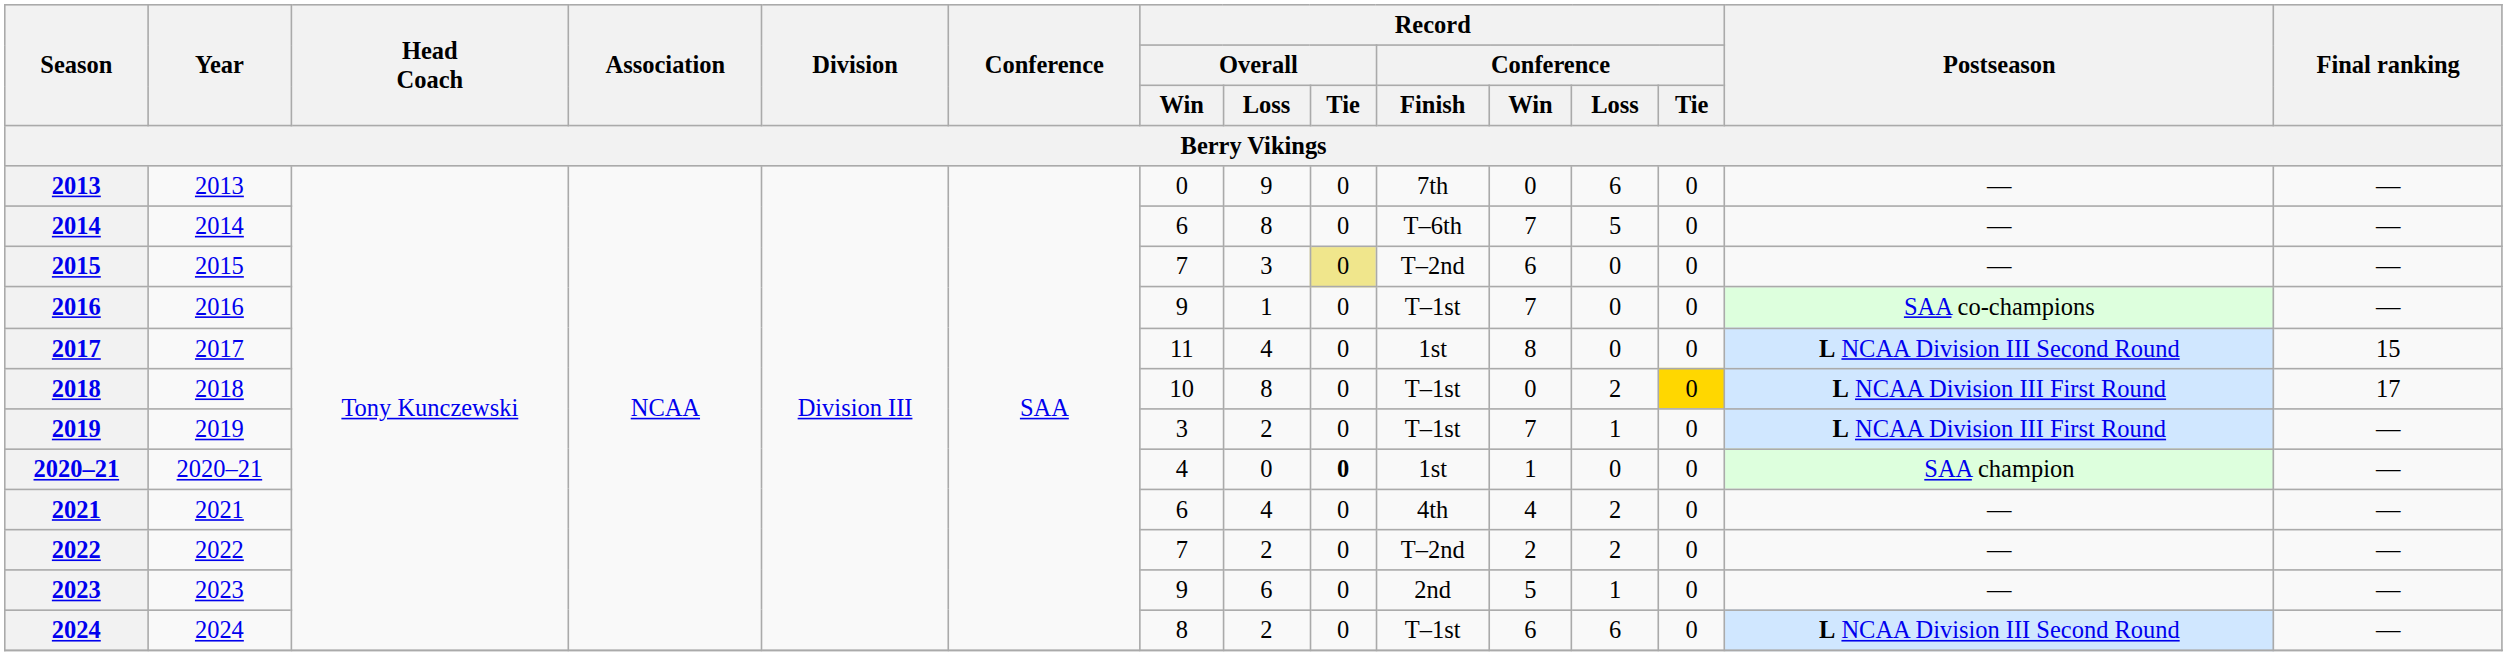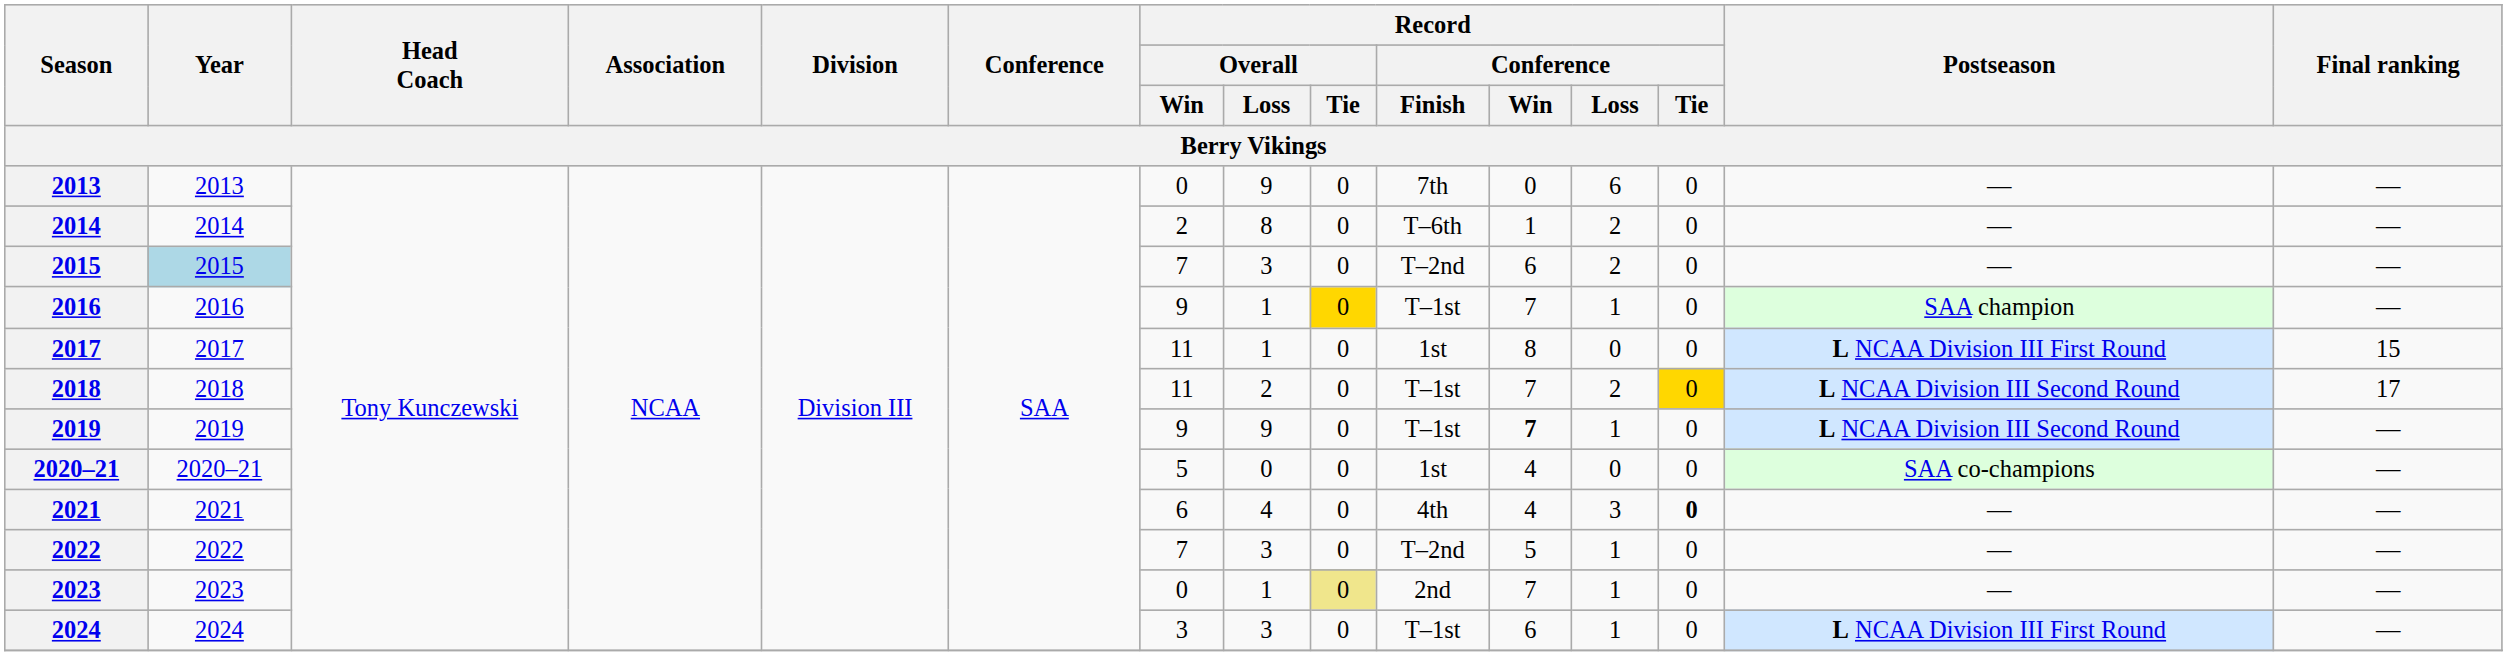(1182, 226) 6 -> (1182, 226) 2
(1530, 226) 7 -> (1530, 226) 1
(1615, 226) 5 -> (1615, 226) 2
(219, 266) no background -> (219, 266) lightblue background
(1343, 266) khaki background -> (1343, 266) no background
(1615, 266) 0 -> (1615, 266) 2
(1343, 307) no background -> (1343, 307) gold background
(1615, 307) 0 -> (1615, 307) 1
(1999, 307) SAA co-champions -> (1999, 307) SAA champion
(1266, 347) 4 -> (1266, 347) 1
(1999, 347) L NCAA Division III Second Round -> (1999, 347) L NCAA Division III First Round
(1182, 388) 10 -> (1182, 388) 11
(1266, 388) 8 -> (1266, 388) 2
(1530, 388) 0 -> (1530, 388) 7
(1999, 388) L NCAA Division III First Round -> (1999, 388) L NCAA Division III Second Round
(1182, 428) 3 -> (1182, 428) 9
(1266, 428) 2 -> (1266, 428) 9
(1530, 428) normal -> (1530, 428) bold
(1999, 428) L NCAA Division III First Round -> (1999, 428) L NCAA Division III Second Round
(1182, 468) 4 -> (1182, 468) 5
(1343, 468) bold -> (1343, 468) normal
(1530, 468) 1 -> (1530, 468) 4
(1999, 468) SAA champion -> (1999, 468) SAA co-champions
(1615, 509) 2 -> (1615, 509) 3
(1692, 509) normal -> (1692, 509) bold
(1266, 549) 2 -> (1266, 549) 3
(1530, 549) 2 -> (1530, 549) 5
(1615, 549) 2 -> (1615, 549) 1
(1182, 589) 9 -> (1182, 589) 0
(1266, 589) 6 -> (1266, 589) 1
(1343, 589) no background -> (1343, 589) khaki background
(1530, 589) 5 -> (1530, 589) 7
(1182, 630) 8 -> (1182, 630) 3
(1266, 630) 2 -> (1266, 630) 3
(1615, 630) 6 -> (1615, 630) 1
(1999, 630) L NCAA Division III Second Round -> (1999, 630) L NCAA Division III First Round
